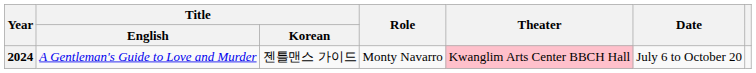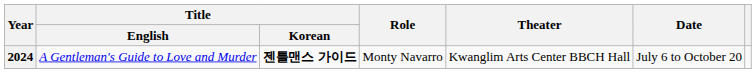(310, 56) normal -> (310, 56) bold
(539, 57) pink background -> (539, 57) no background
